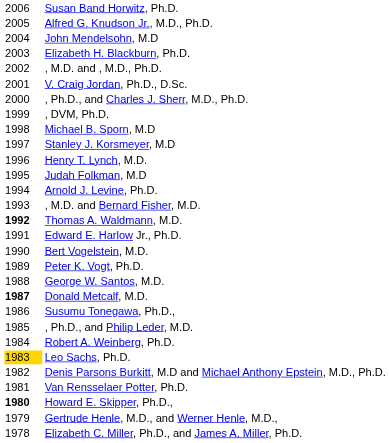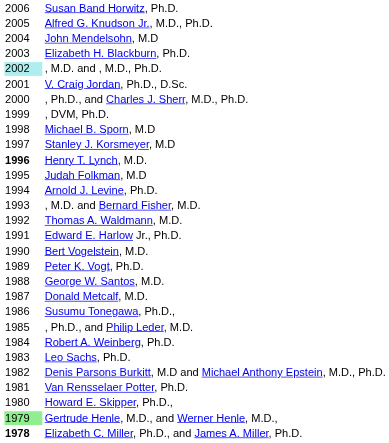(17, 69) no background -> (17, 69) paleturquoise background
(17, 160) normal -> (17, 160) bold
(17, 220) bold -> (17, 220) normal
(17, 296) bold -> (17, 296) normal
(17, 357) gold background -> (17, 357) no background
(17, 403) bold -> (17, 403) normal
(17, 418) no background -> (17, 418) lightgreen background
(23, 433) normal -> (23, 433) bold
